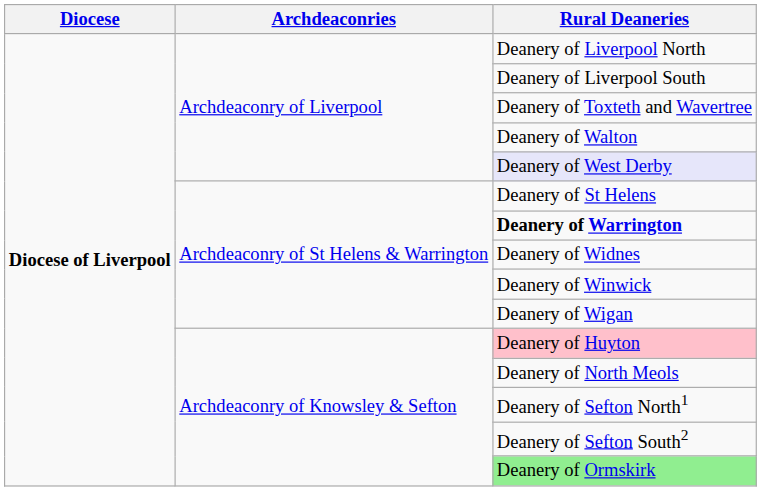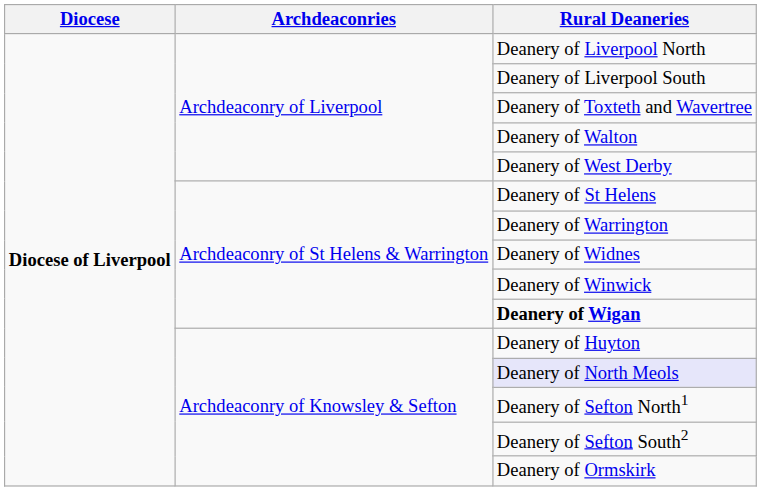(584, 166) lavender background -> (584, 166) no background
(589, 225) bold -> (582, 225) normal
(565, 313) normal -> (569, 313) bold
(568, 343) pink background -> (568, 343) no background
(588, 372) no background -> (588, 372) lavender background
(576, 470) lightgreen background -> (576, 470) no background
